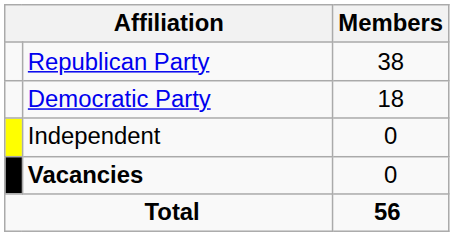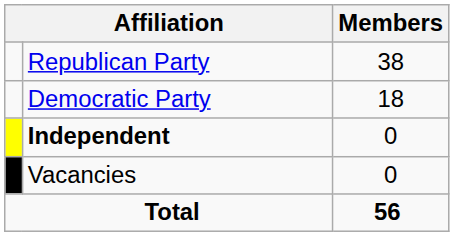(94, 136) normal -> (99, 136) bold
(86, 174) bold -> (82, 174) normal
